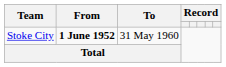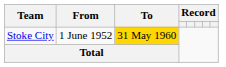(87, 35) bold -> (86, 35) normal
(149, 35) no background -> (147, 35) gold background
